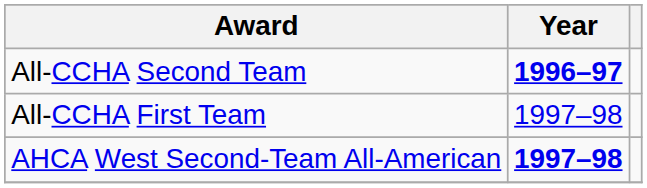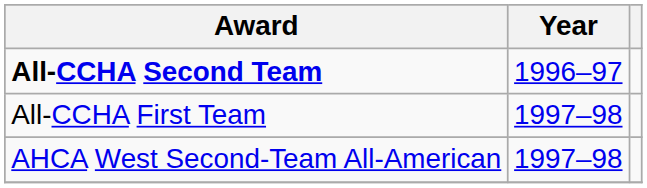(159, 70) normal -> (167, 70) bold
(568, 70) bold -> (568, 70) normal
(568, 159) bold -> (568, 159) normal
